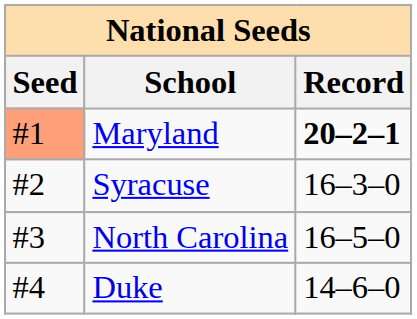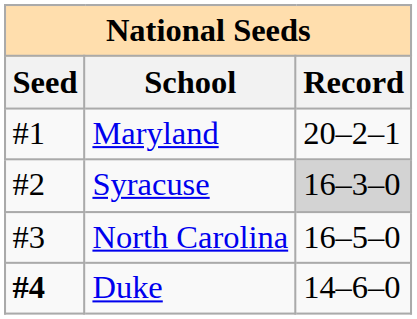(29, 133) lightsalmon background -> (29, 133) no background
(352, 133) bold -> (352, 133) normal
(352, 184) no background -> (352, 184) lightgrey background
(29, 287) normal -> (29, 287) bold
